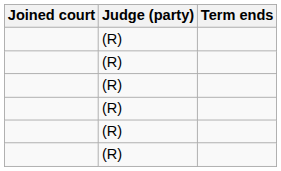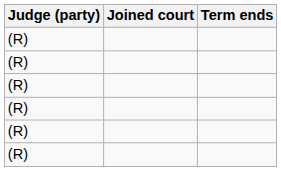columns swapped: (148, 16) <-> (51, 16)
